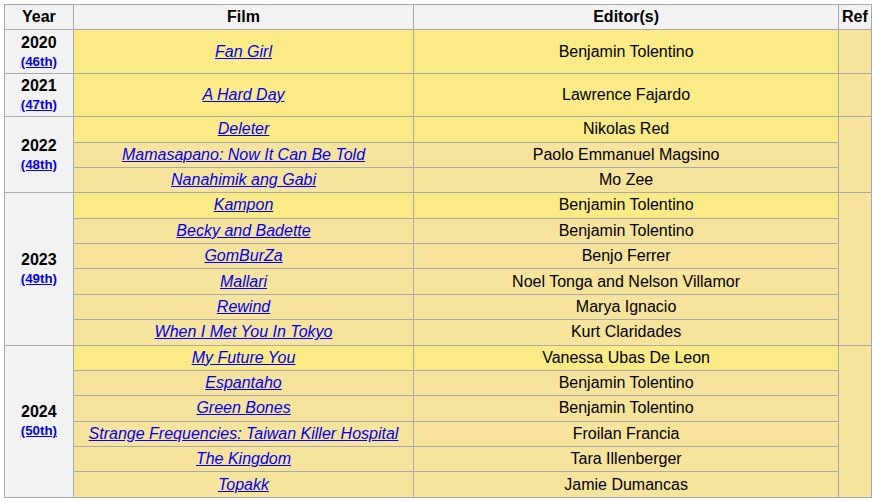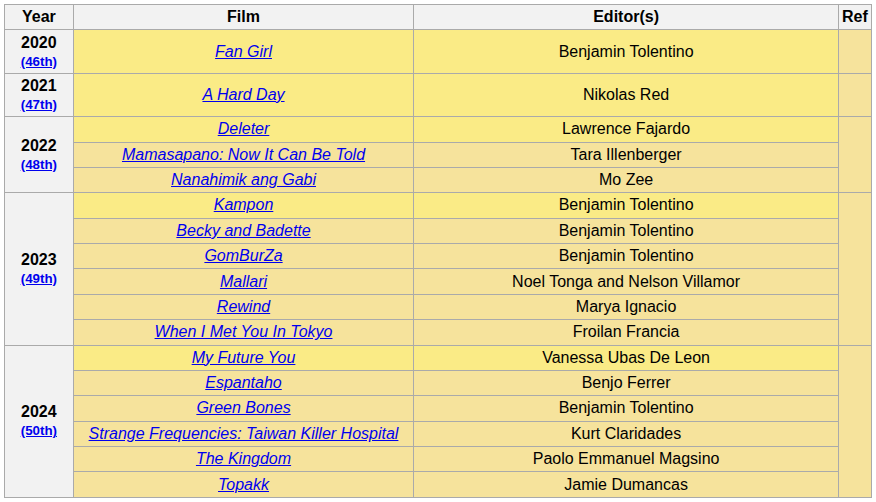(626, 94) Lawrence Fajardo -> (626, 94) Nikolas Red
(626, 129) Nikolas Red -> (626, 129) Lawrence Fajardo
(626, 154) Paolo Emmanuel Magsino -> (626, 154) Tara Illenberger
(626, 256) Benjo Ferrer -> (626, 256) Benjamin Tolentino
(626, 332) Kurt Claridades -> (626, 332) Froilan Francia
(626, 383) Benjamin Tolentino -> (626, 383) Benjo Ferrer
(626, 433) Froilan Francia -> (626, 433) Kurt Claridades
(626, 459) Tara Illenberger -> (626, 459) Paolo Emmanuel Magsino
